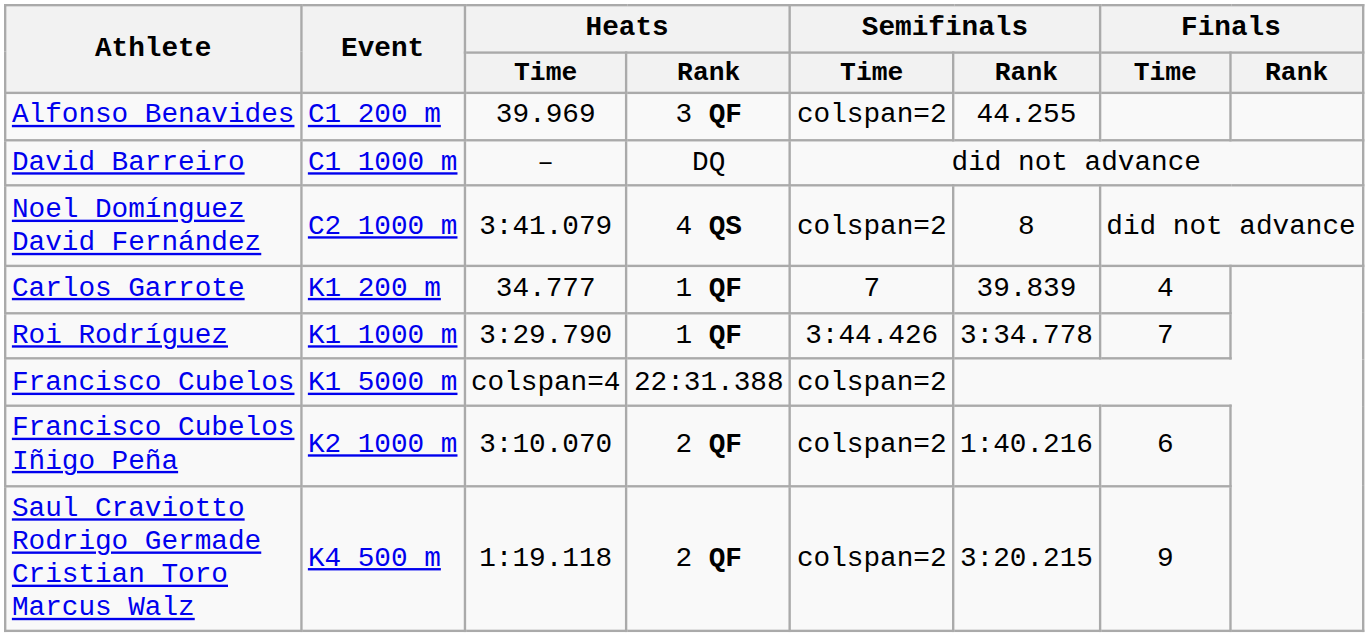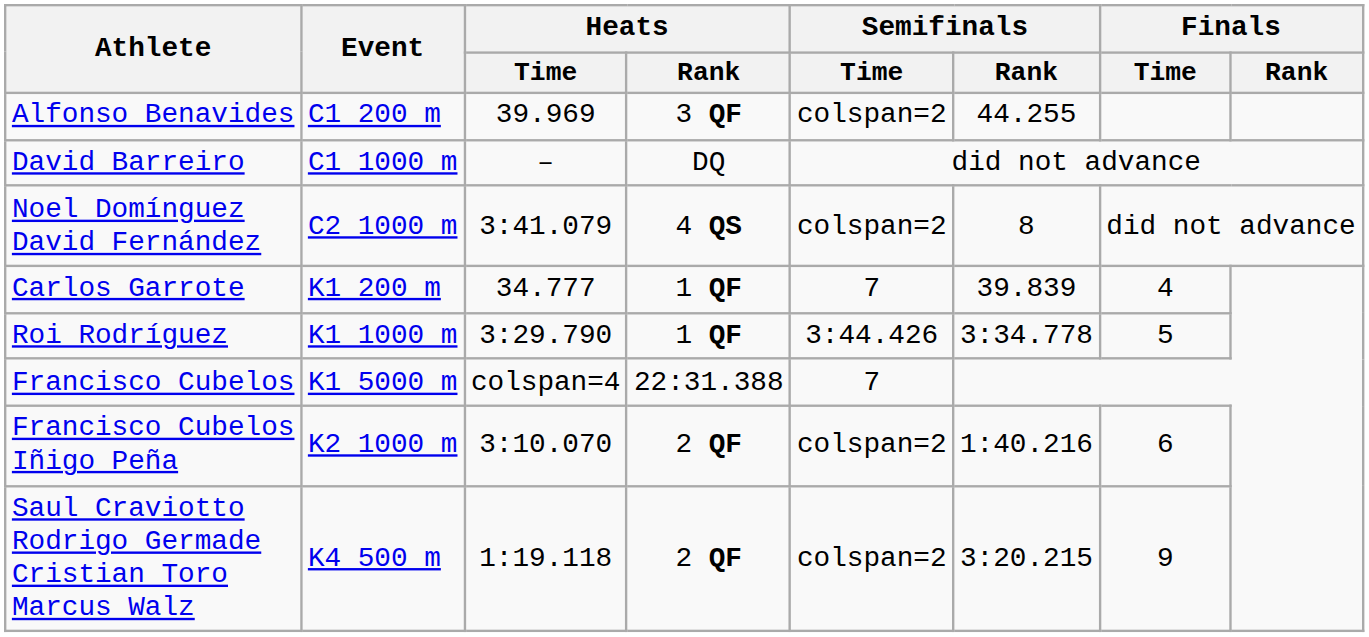(1165, 336) 7 -> (1165, 336) 5
(872, 382) colspan=2 -> (872, 382) 7
